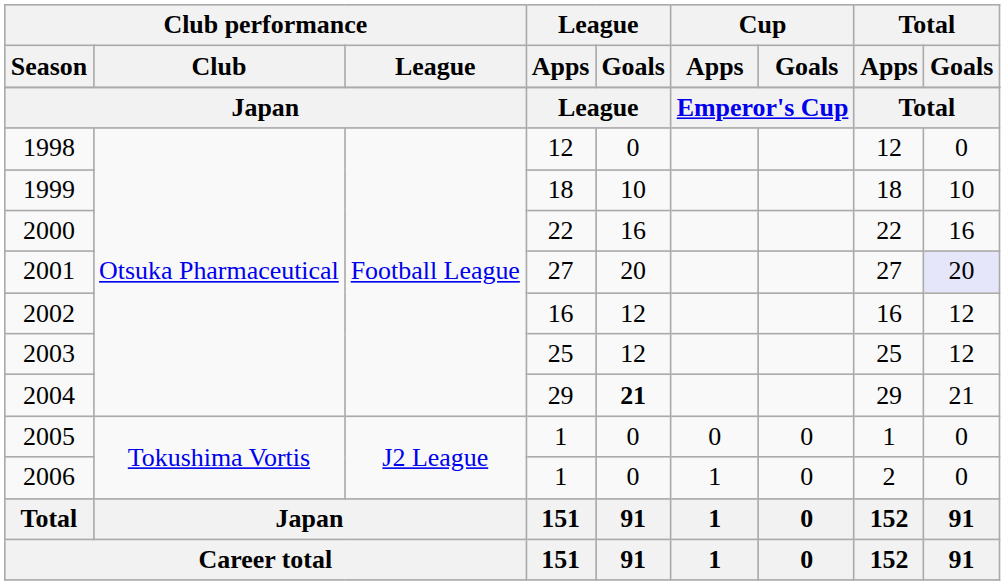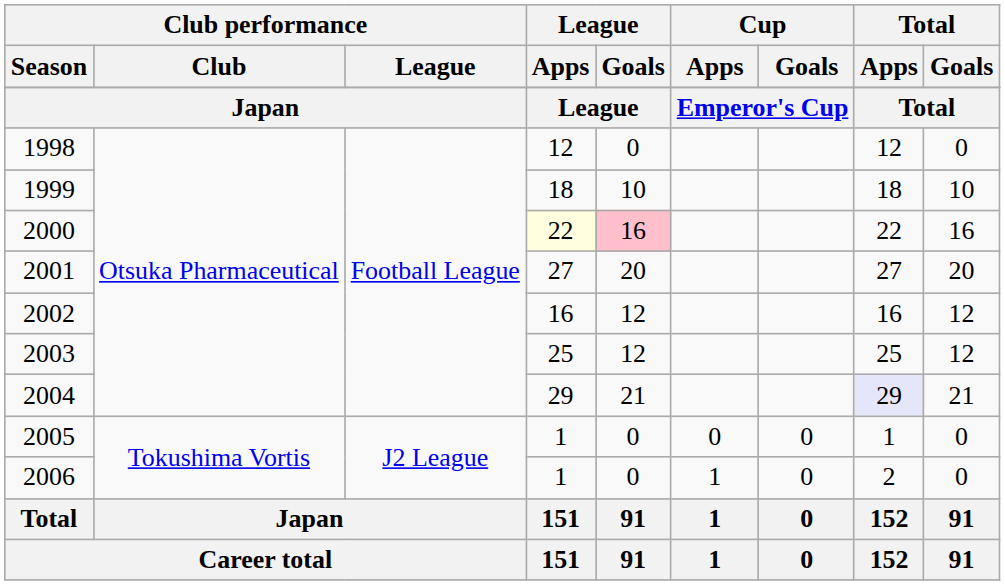(561, 230) no background -> (561, 230) lightyellow background
(633, 230) no background -> (633, 230) pink background
(962, 271) lavender background -> (962, 271) no background
(633, 395) bold -> (633, 395) normal
(889, 395) no background -> (889, 395) lavender background
